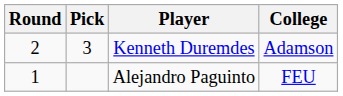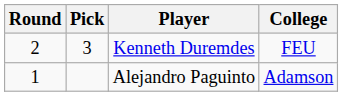(298, 47) Adamson -> (298, 47) FEU
(298, 76) FEU -> (298, 76) Adamson
